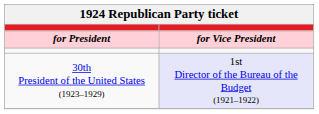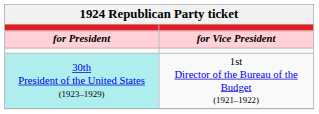(82, 81) no background -> (82, 81) paleturquoise background
(236, 81) lavender background -> (236, 81) no background
